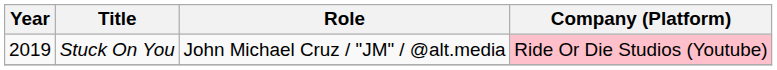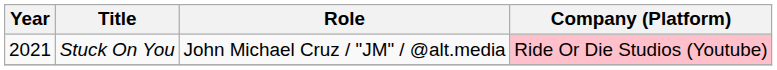(30, 49) 2019 -> (30, 49) 2021
